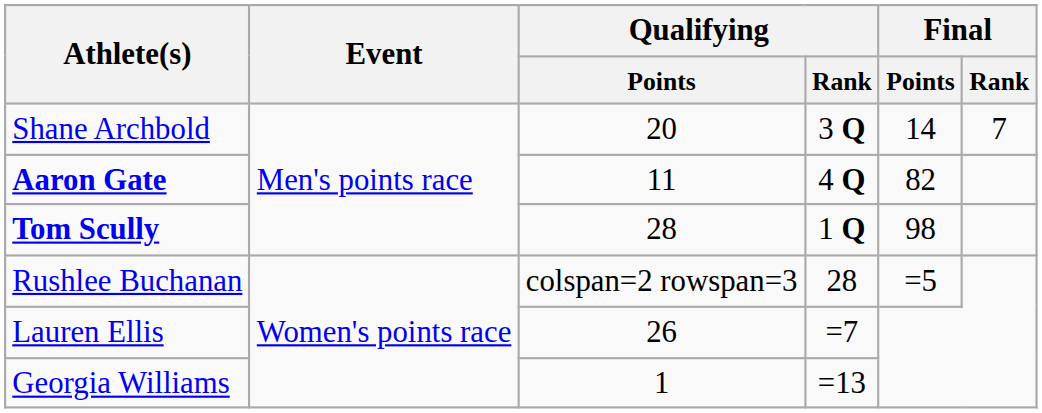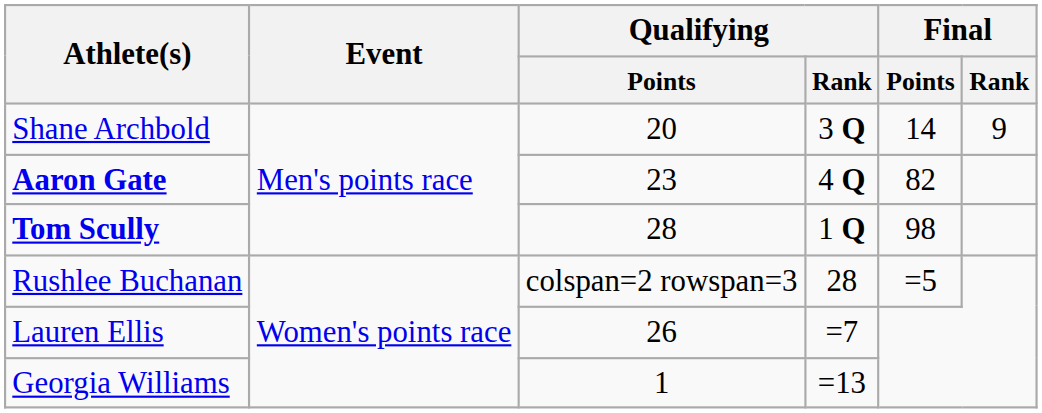(999, 128) 7 -> (999, 128) 9
(662, 179) 11 -> (662, 179) 23
